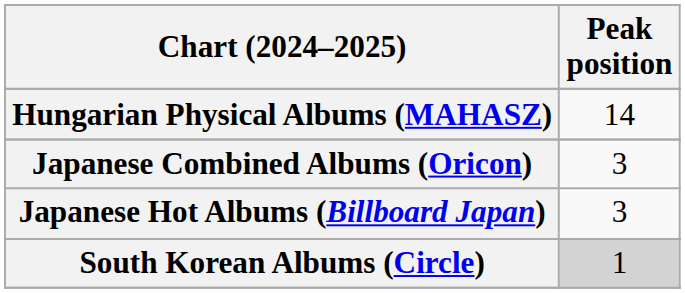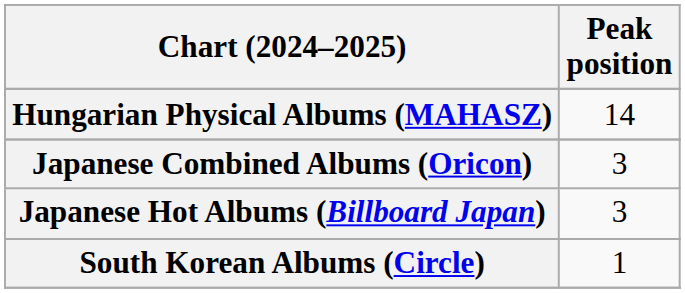(619, 262) lightgrey background -> (619, 262) no background
